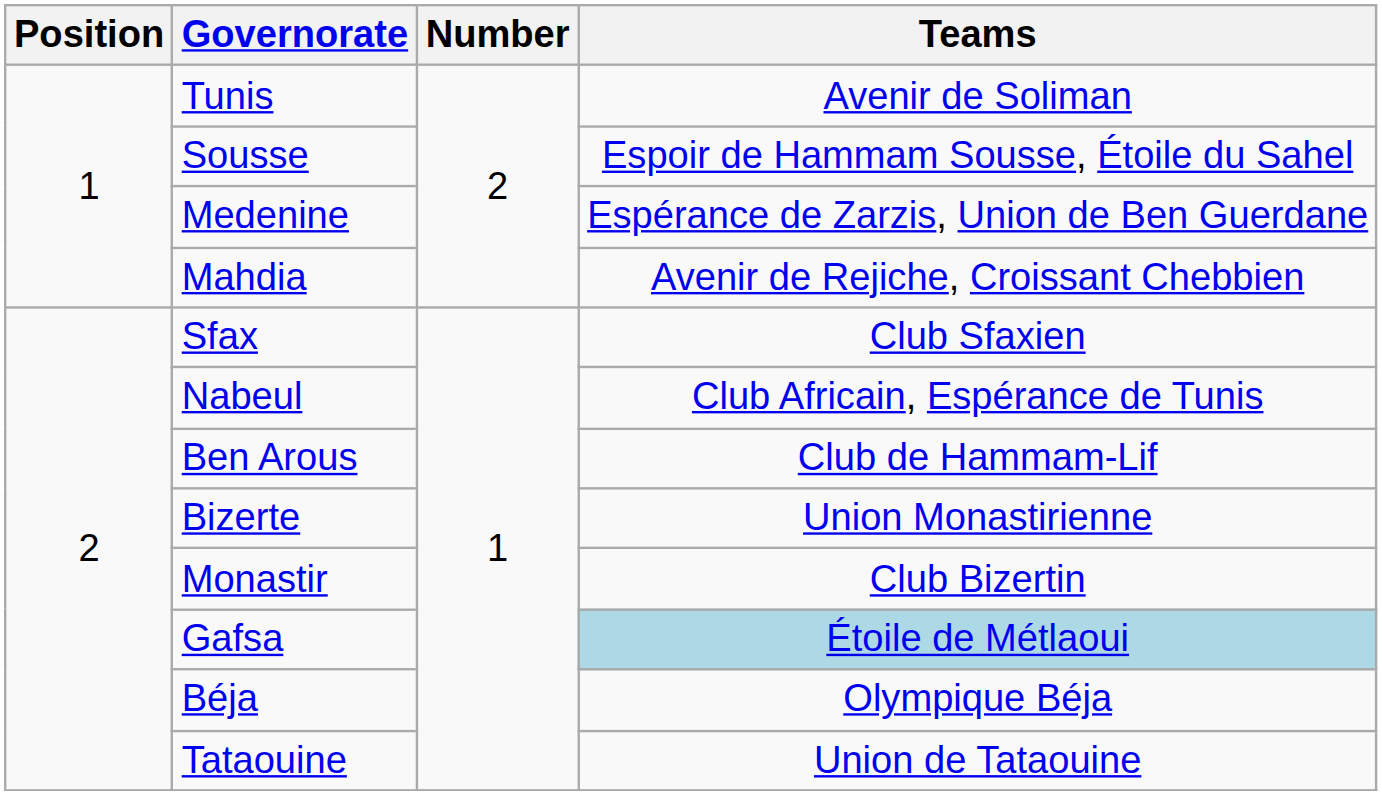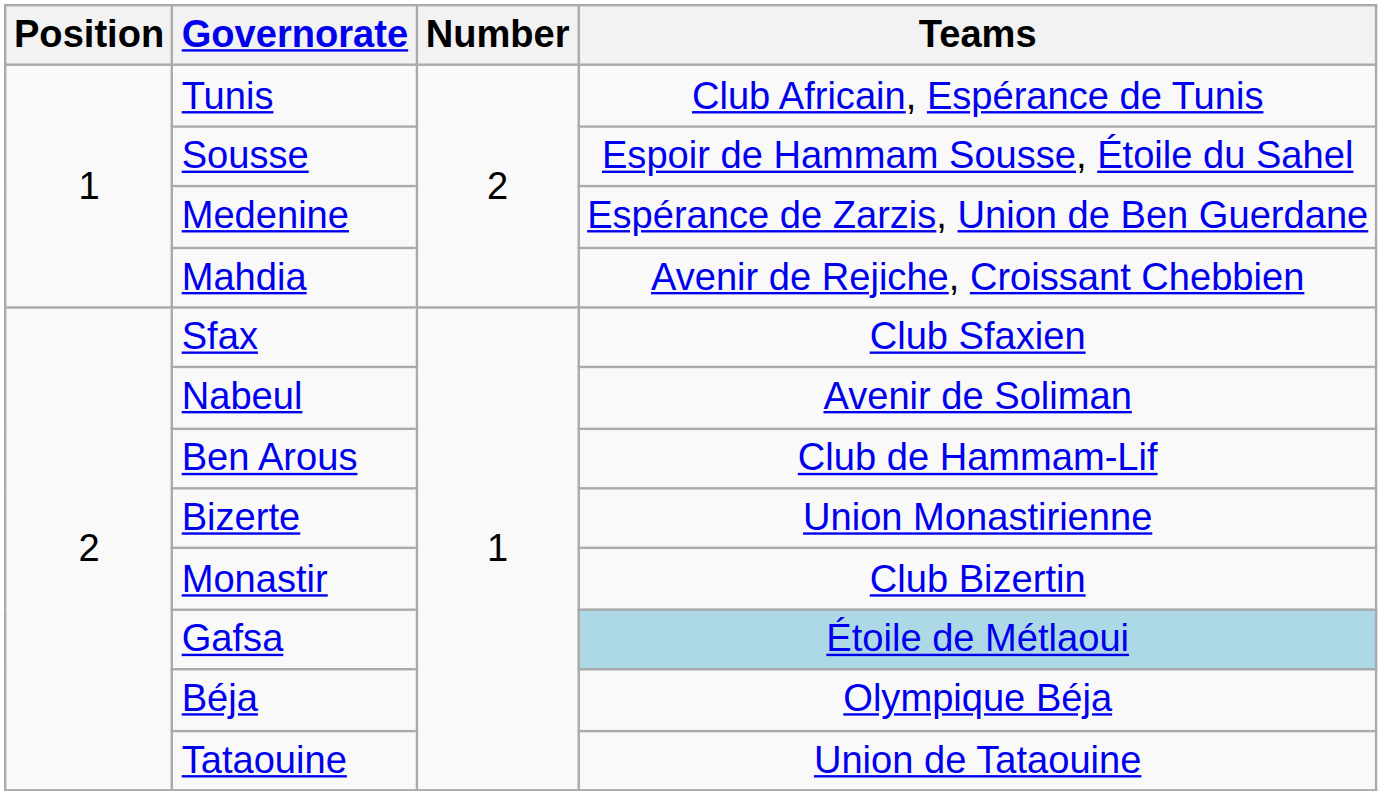(978, 95) Avenir de Soliman -> (978, 95) Club Africain, Espérance de Tunis
(978, 397) Club Africain, Espérance de Tunis -> (978, 397) Avenir de Soliman
